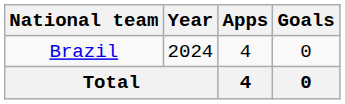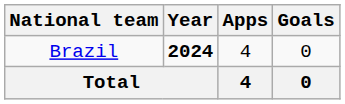(190, 51) normal -> (190, 51) bold
